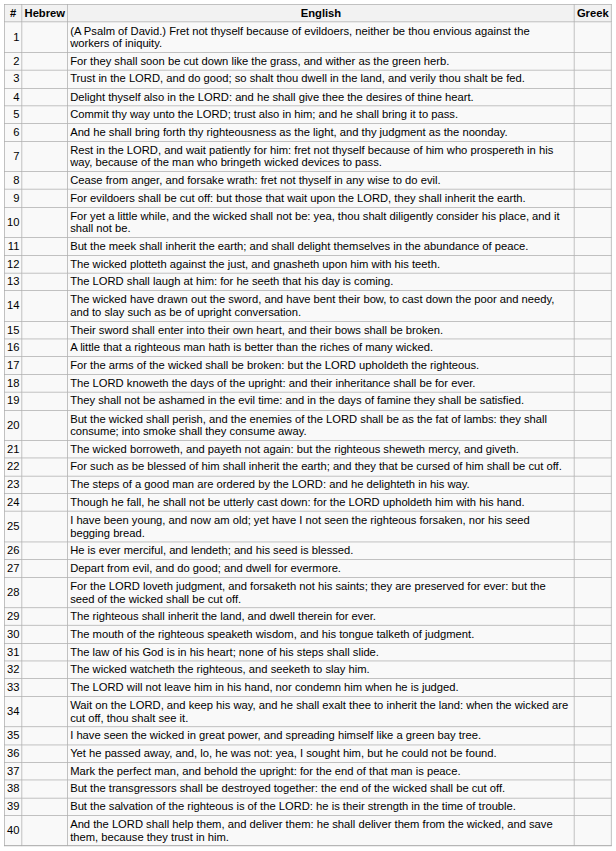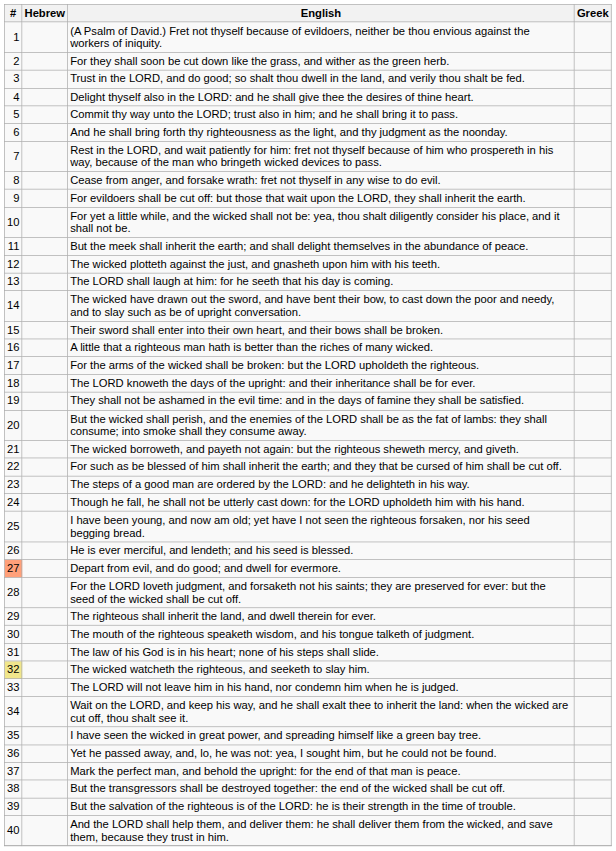(13, 568) no background -> (13, 568) lightsalmon background
(13, 669) no background -> (13, 669) khaki background
